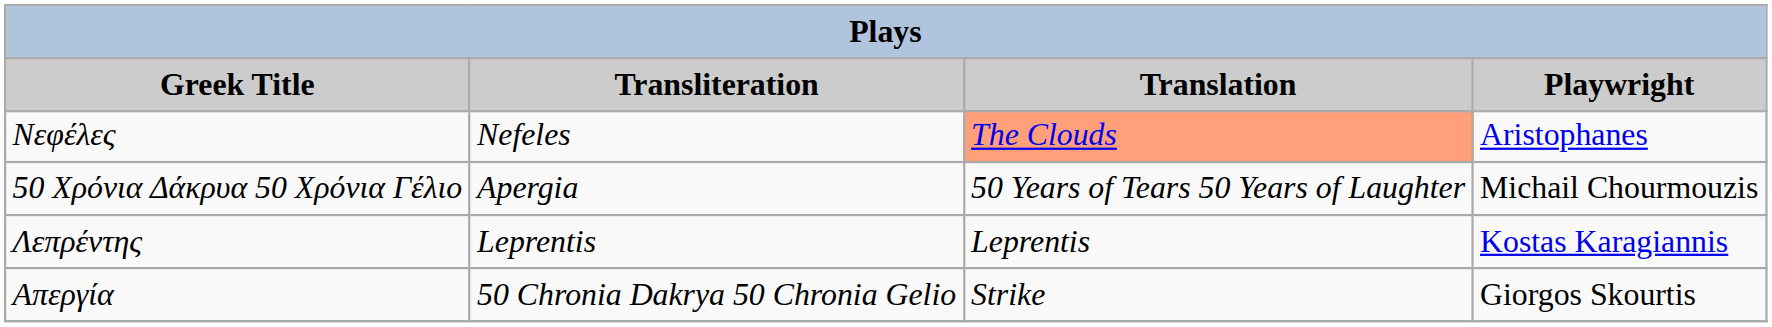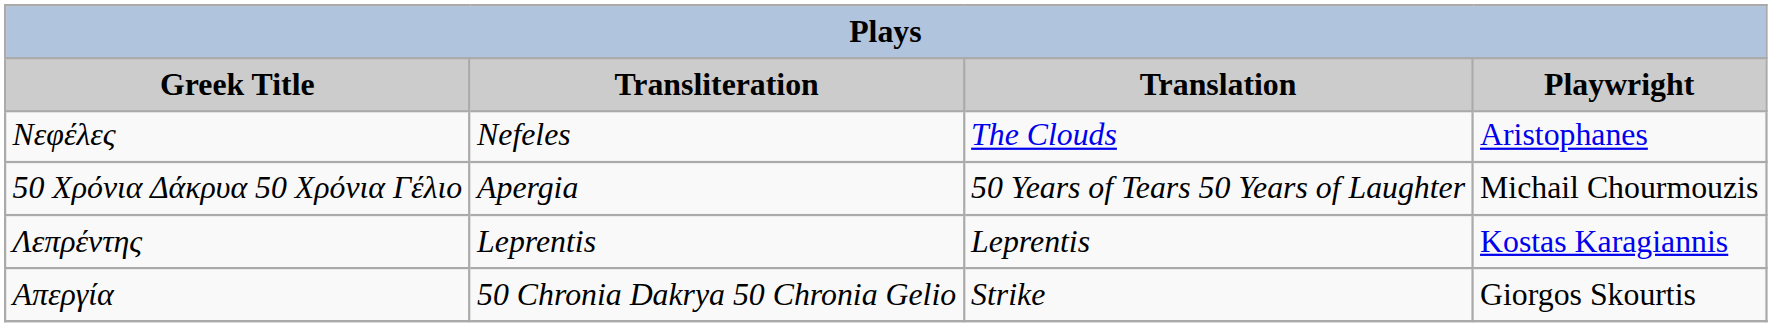(1044, 136) lightsalmon background -> (1044, 136) no background
